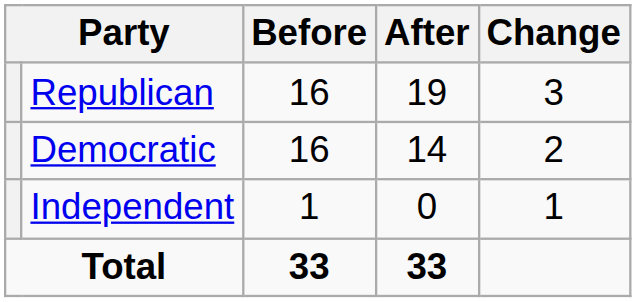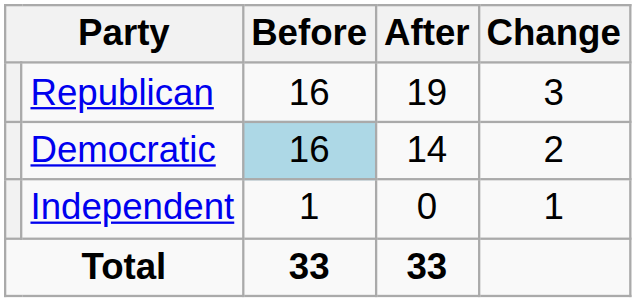(309, 149) no background -> (309, 149) lightblue background
